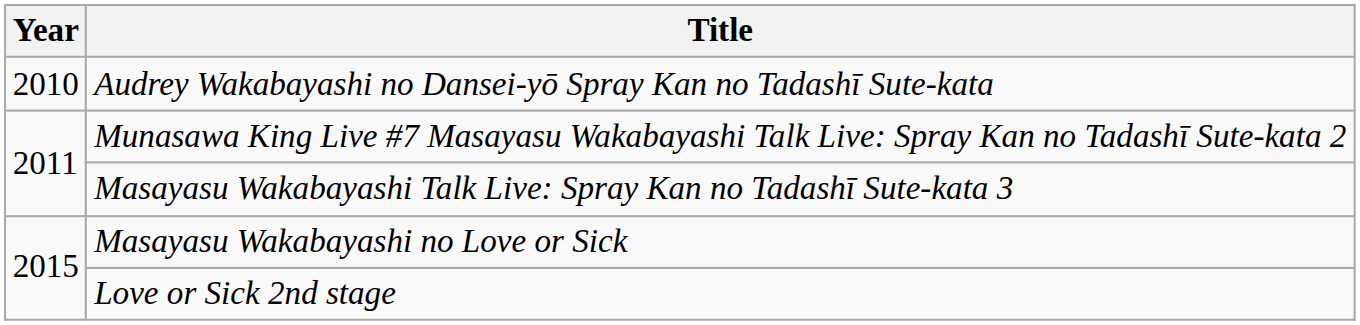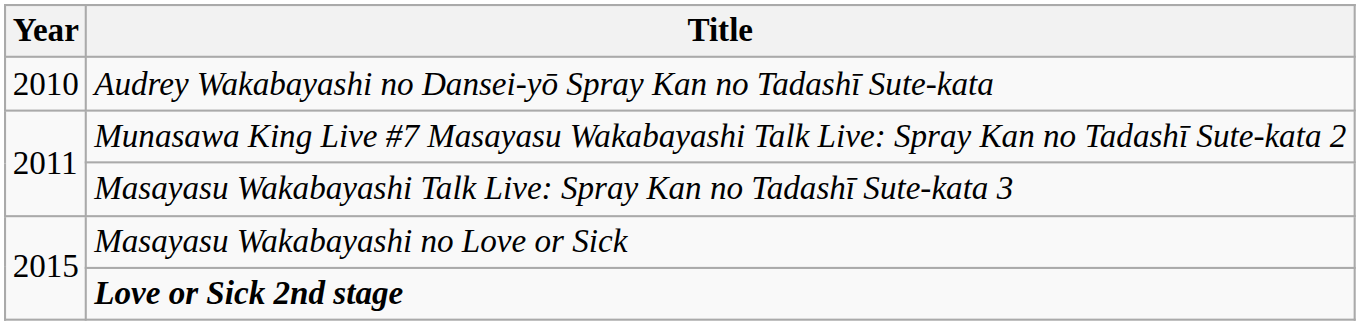(245, 293) normal -> (249, 293) bold
